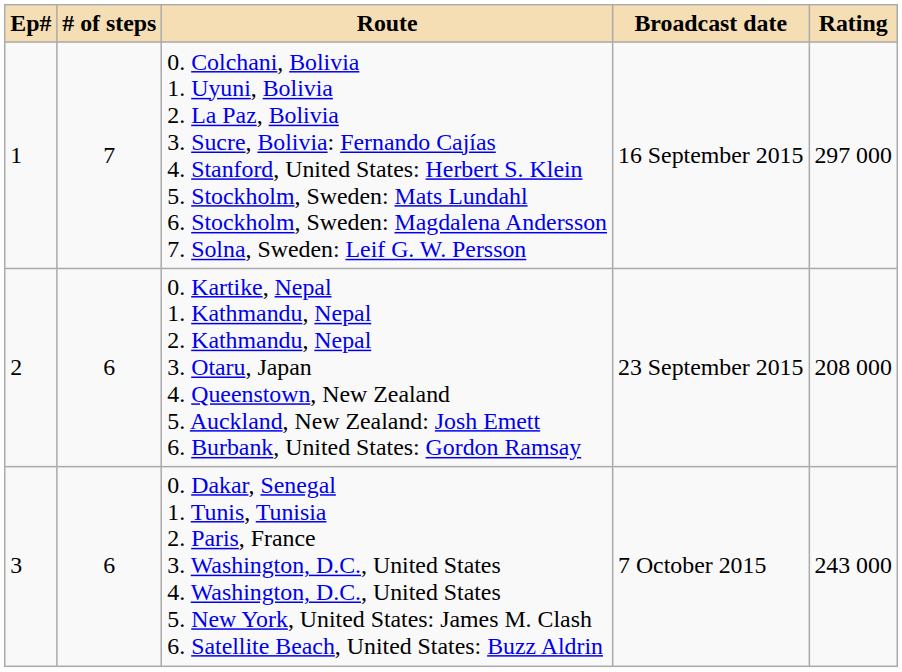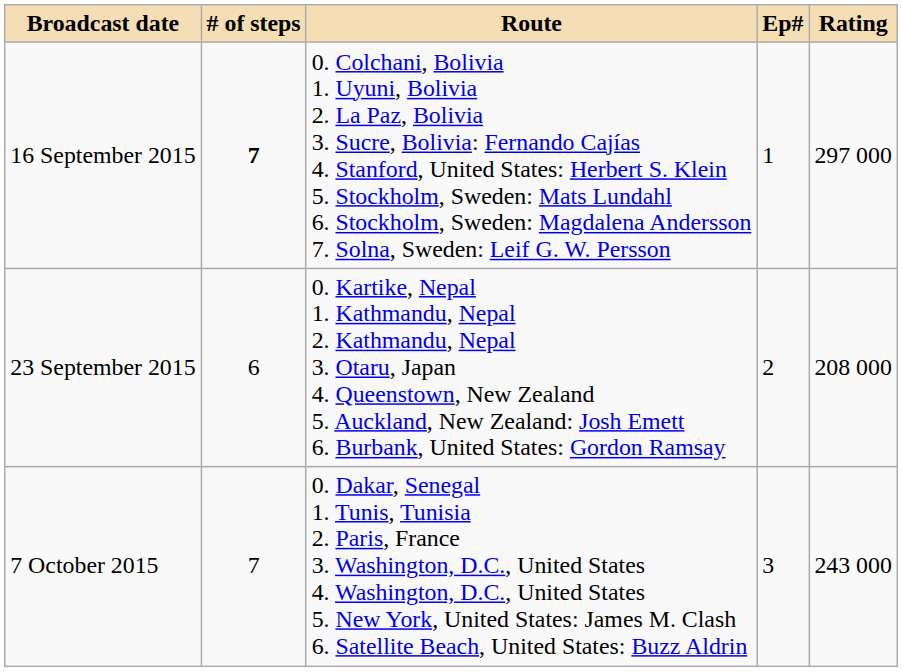columns swapped: (31, 23) <-> (711, 23)
(109, 155) normal -> (254, 155) bold
(109, 565) 6 -> (254, 565) 7
